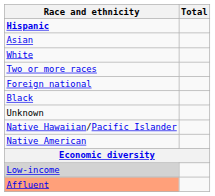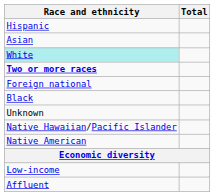(28, 26) bold -> (28, 26) normal
(20, 55) no background -> (20, 55) paleturquoise background
(52, 69) normal -> (52, 69) bold
(33, 170) lightgrey background -> (33, 170) no background
(28, 184) lightsalmon background -> (28, 184) no background
